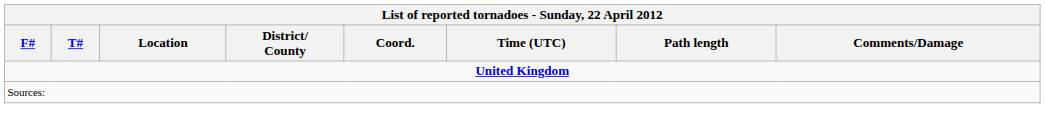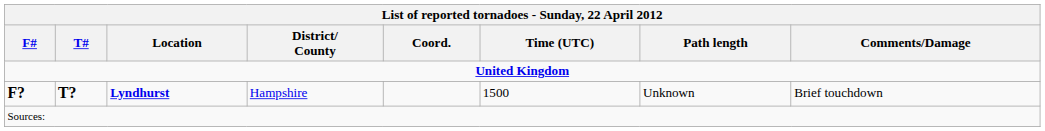+ row: (16, 93)
